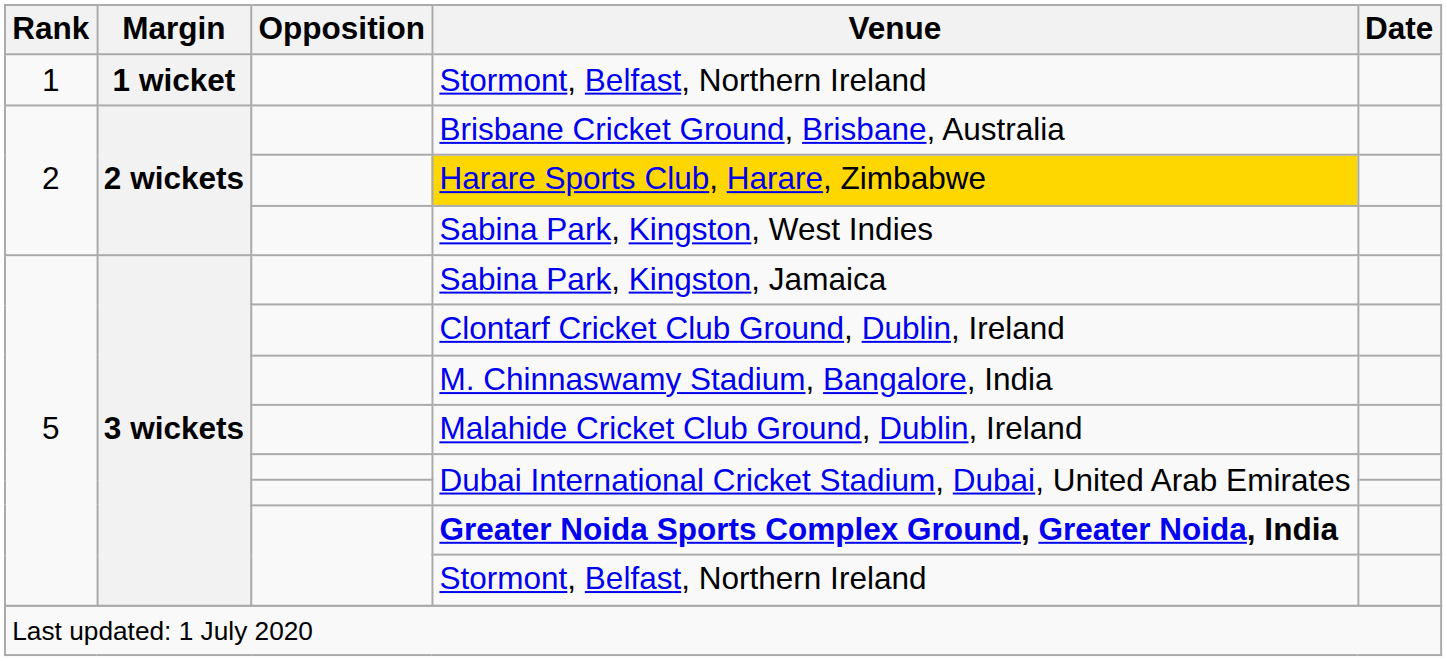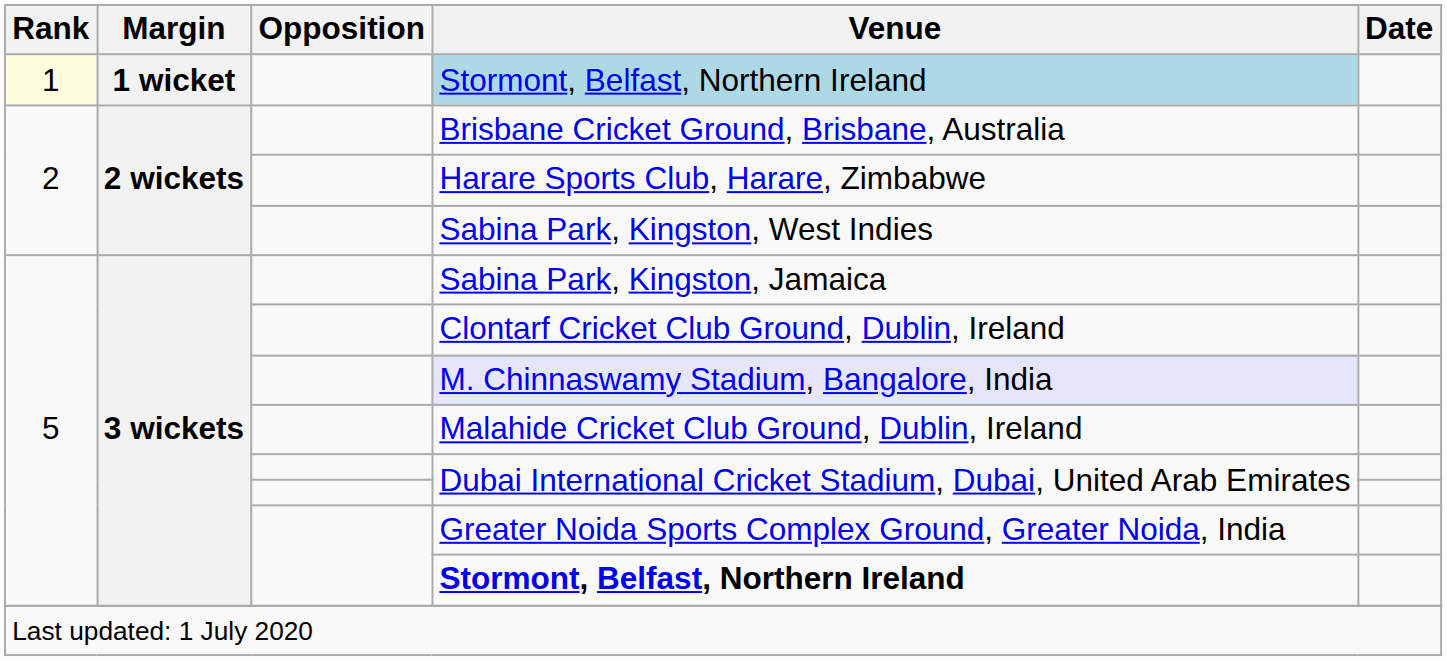(51, 79) no background -> (51, 79) lightyellow background
(683, 79) no background -> (683, 79) lightblue background
(713, 179) gold background -> (713, 179) no background
(746, 379) no background -> (746, 379) lavender background
(889, 529) bold -> (863, 529) normal
(683, 579) normal -> (702, 579) bold
